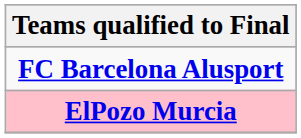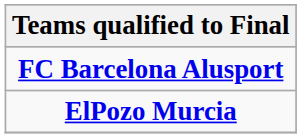(151, 111) pink background -> (151, 111) no background
